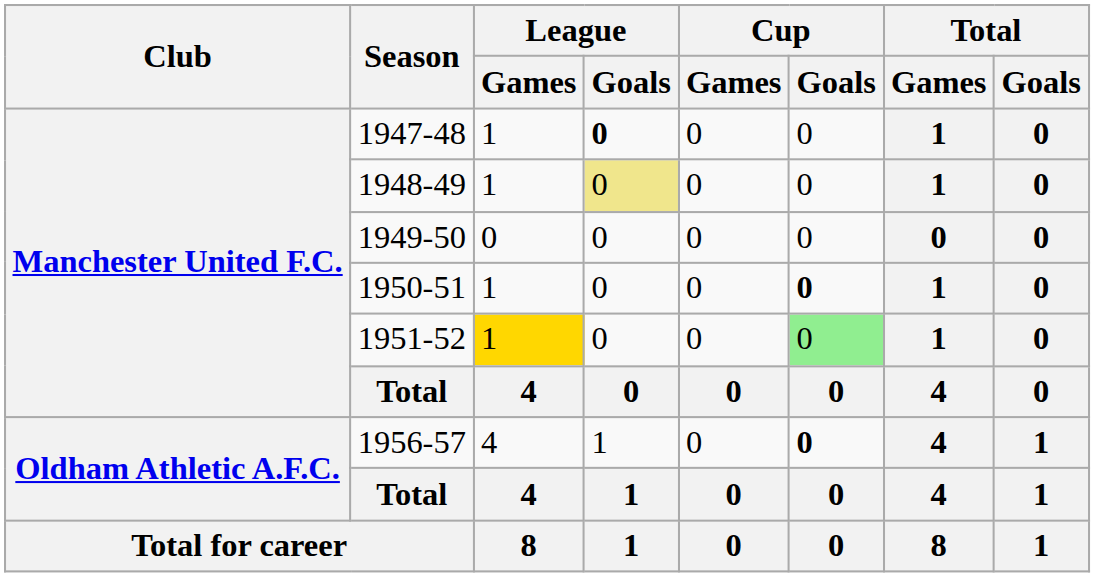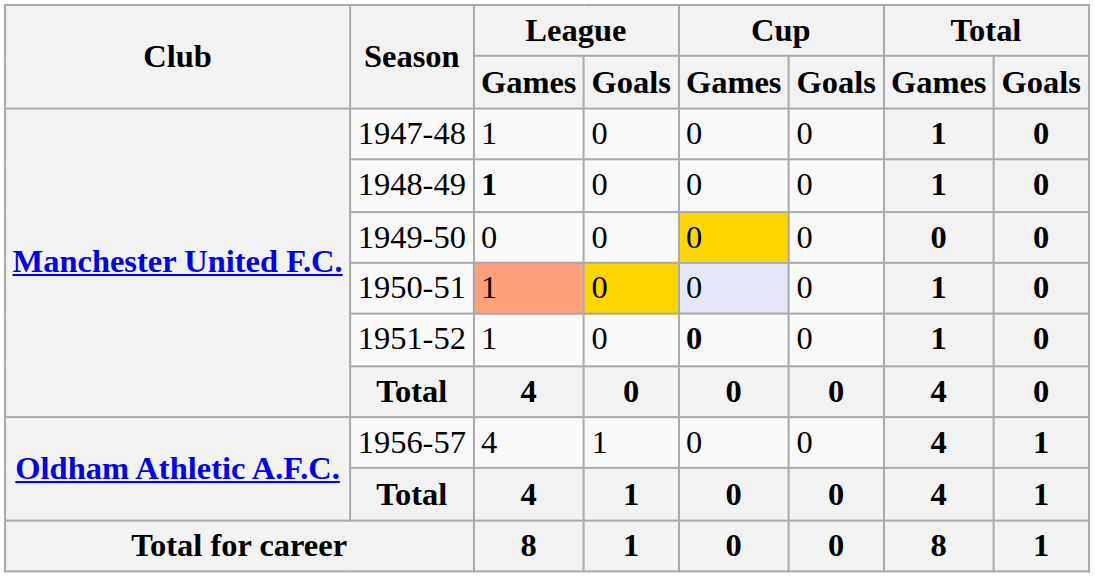(600, 133) bold -> (600, 133) normal
(489, 184) normal -> (489, 184) bold
(600, 184) khaki background -> (600, 184) no background
(694, 236) no background -> (694, 236) gold background
(489, 287) no background -> (489, 287) lightsalmon background
(600, 287) no background -> (600, 287) gold background
(694, 287) no background -> (694, 287) lavender background
(805, 287) bold -> (805, 287) normal
(489, 339) gold background -> (489, 339) no background
(694, 339) normal -> (694, 339) bold
(805, 339) lightgreen background -> (805, 339) no background
(805, 442) bold -> (805, 442) normal
